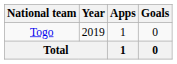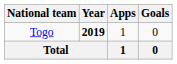(93, 31) normal -> (93, 31) bold
